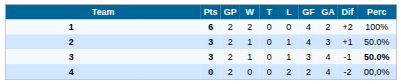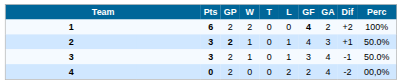(308, 27) normal -> (308, 27) bold
(230, 42) normal -> (230, 42) bold
(377, 57) bold -> (377, 57) normal
